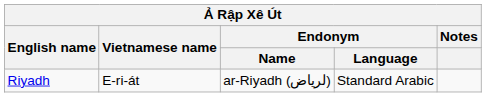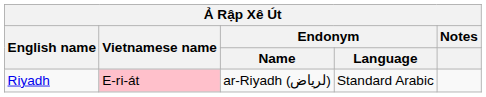(121, 80) no background -> (121, 80) pink background
